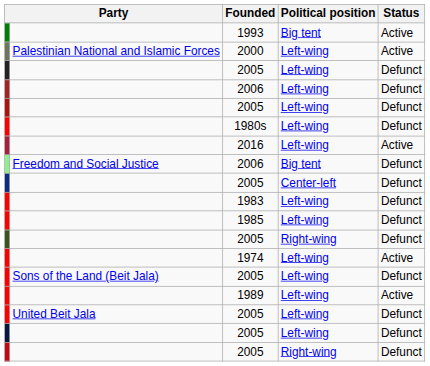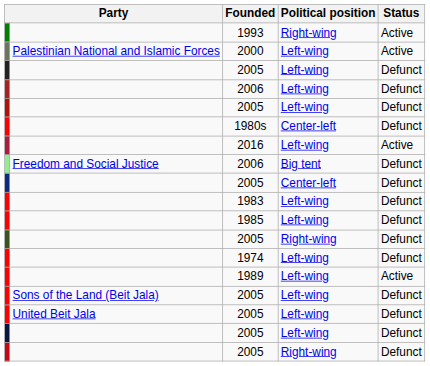(301, 32) Big tent -> (309, 32) Right-wing
(305, 126) Left-wing -> (308, 126) Center-left
(397, 257) Active -> (401, 257) Defunct
rows swapped: (86, 276) <-> (116, 295)
